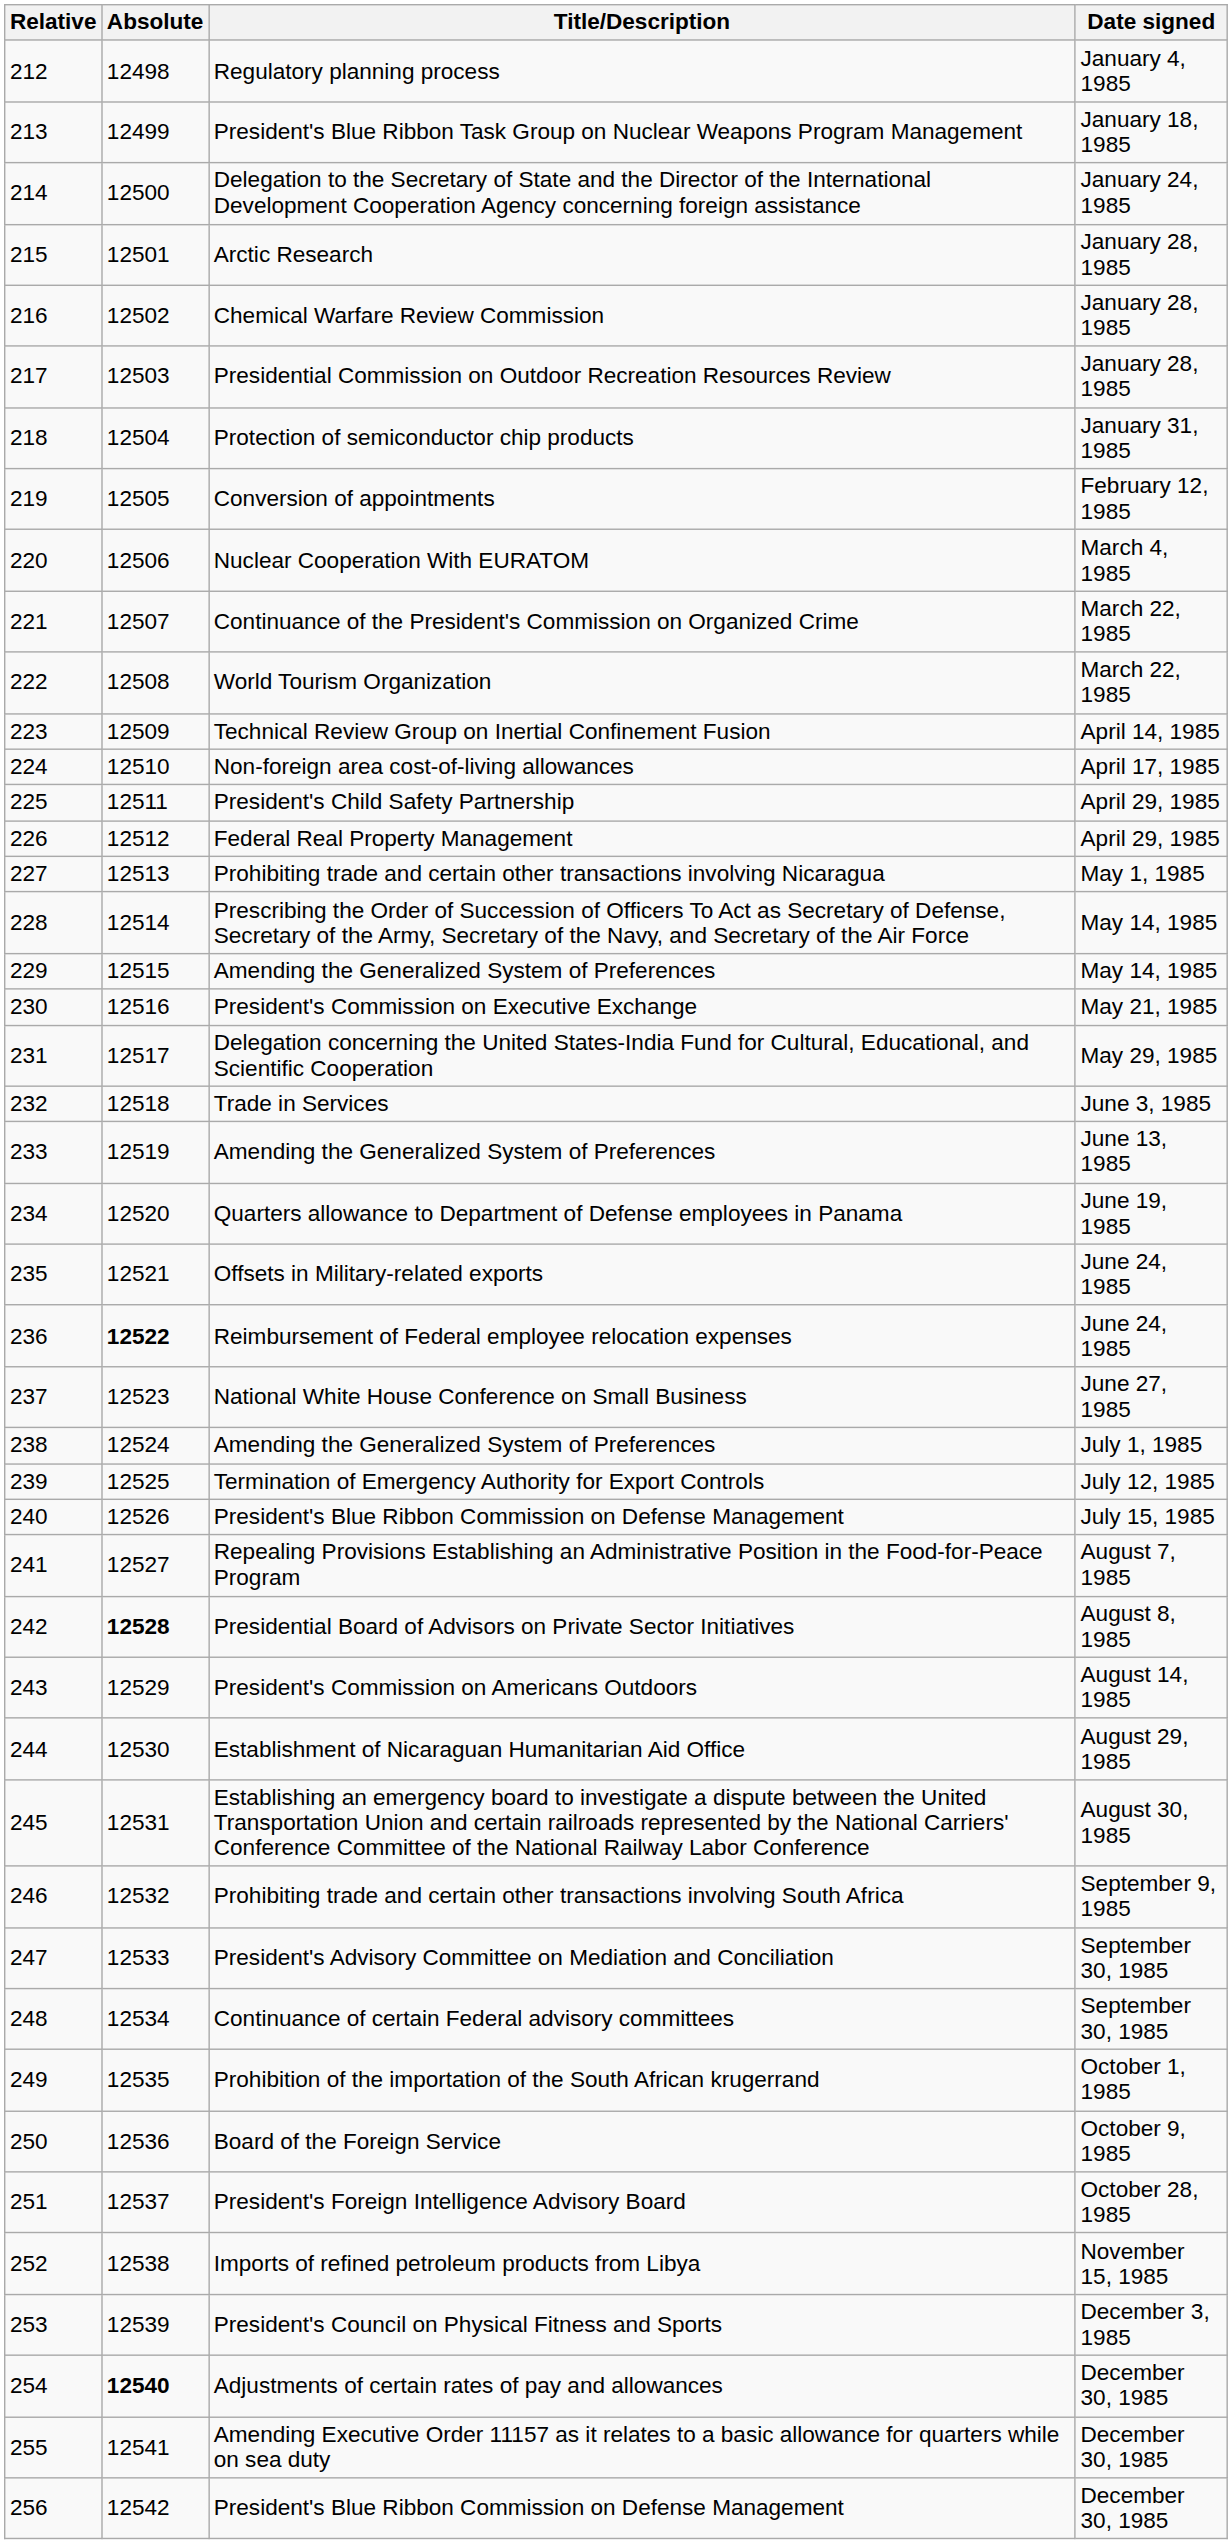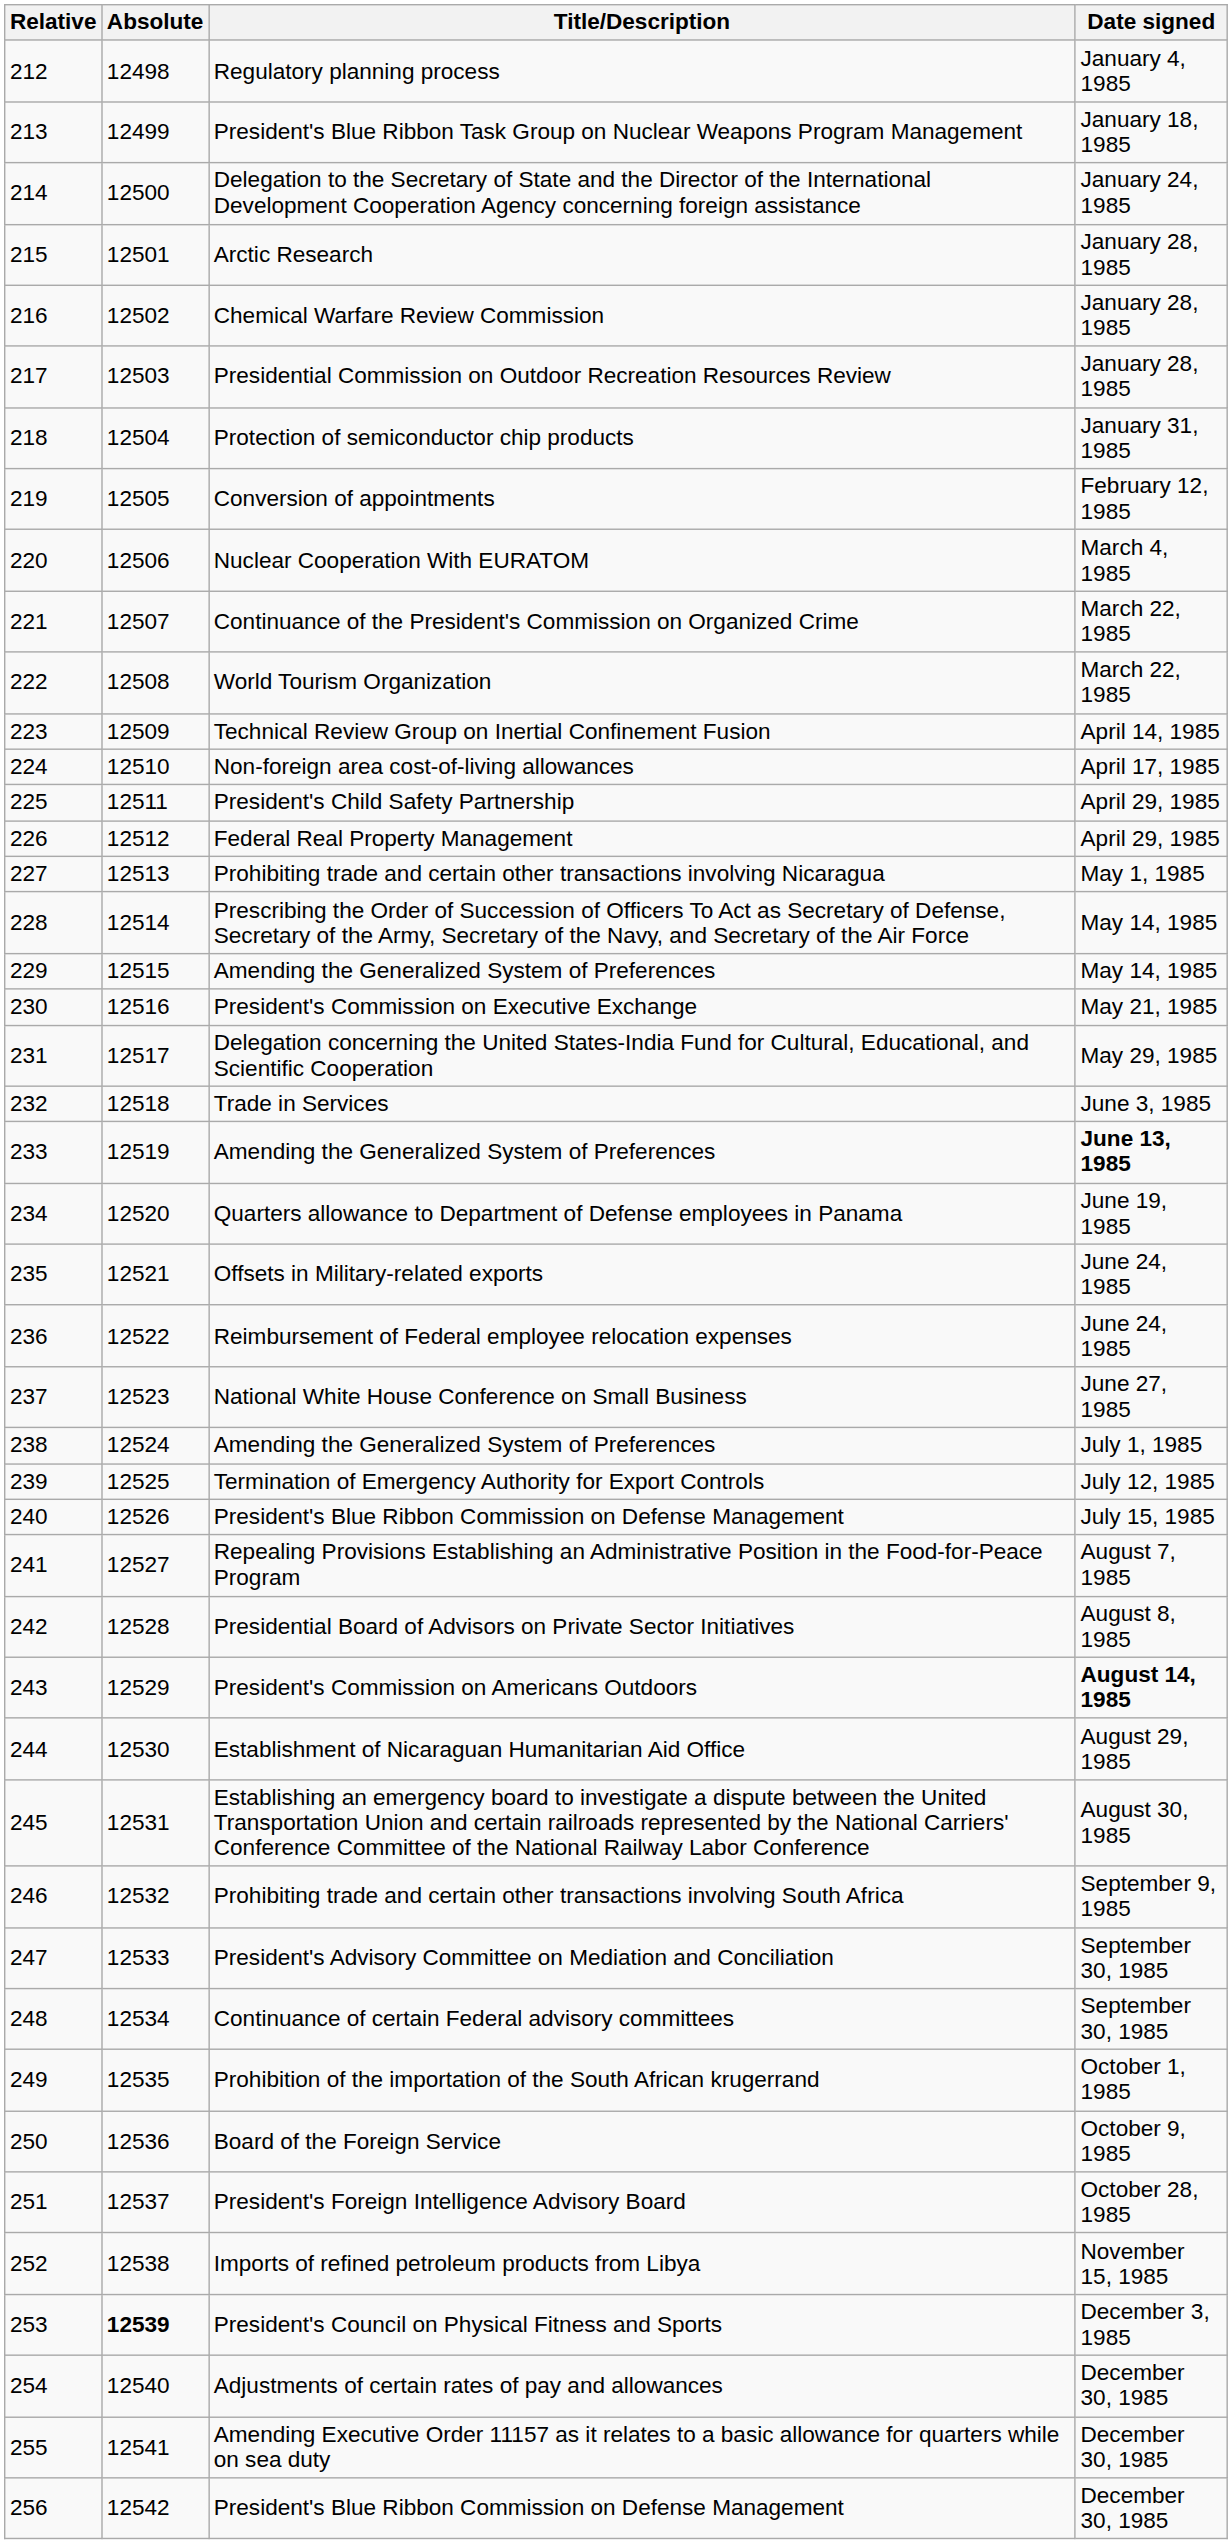(1124, 1152) normal -> (1126, 1152) bold
(138, 1335) bold -> (138, 1335) normal
(138, 1626) bold -> (138, 1626) normal
(1134, 1687) normal -> (1138, 1687) bold
(138, 2324) normal -> (138, 2324) bold
(138, 2385) bold -> (138, 2385) normal
